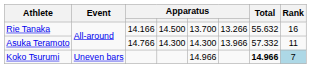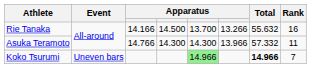(203, 57) no background -> (203, 57) lightgreen background
(293, 57) lightblue background -> (293, 57) no background
